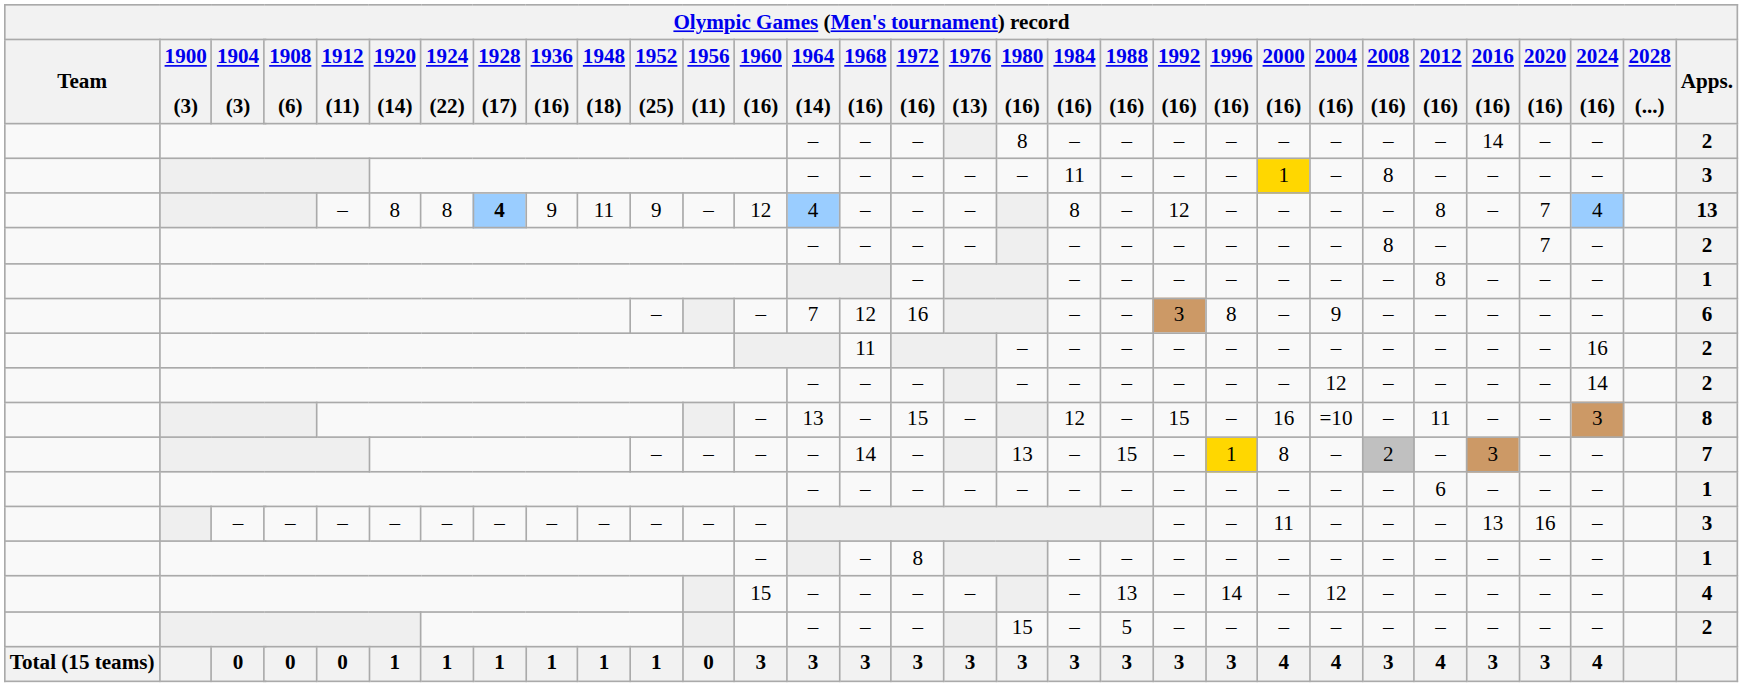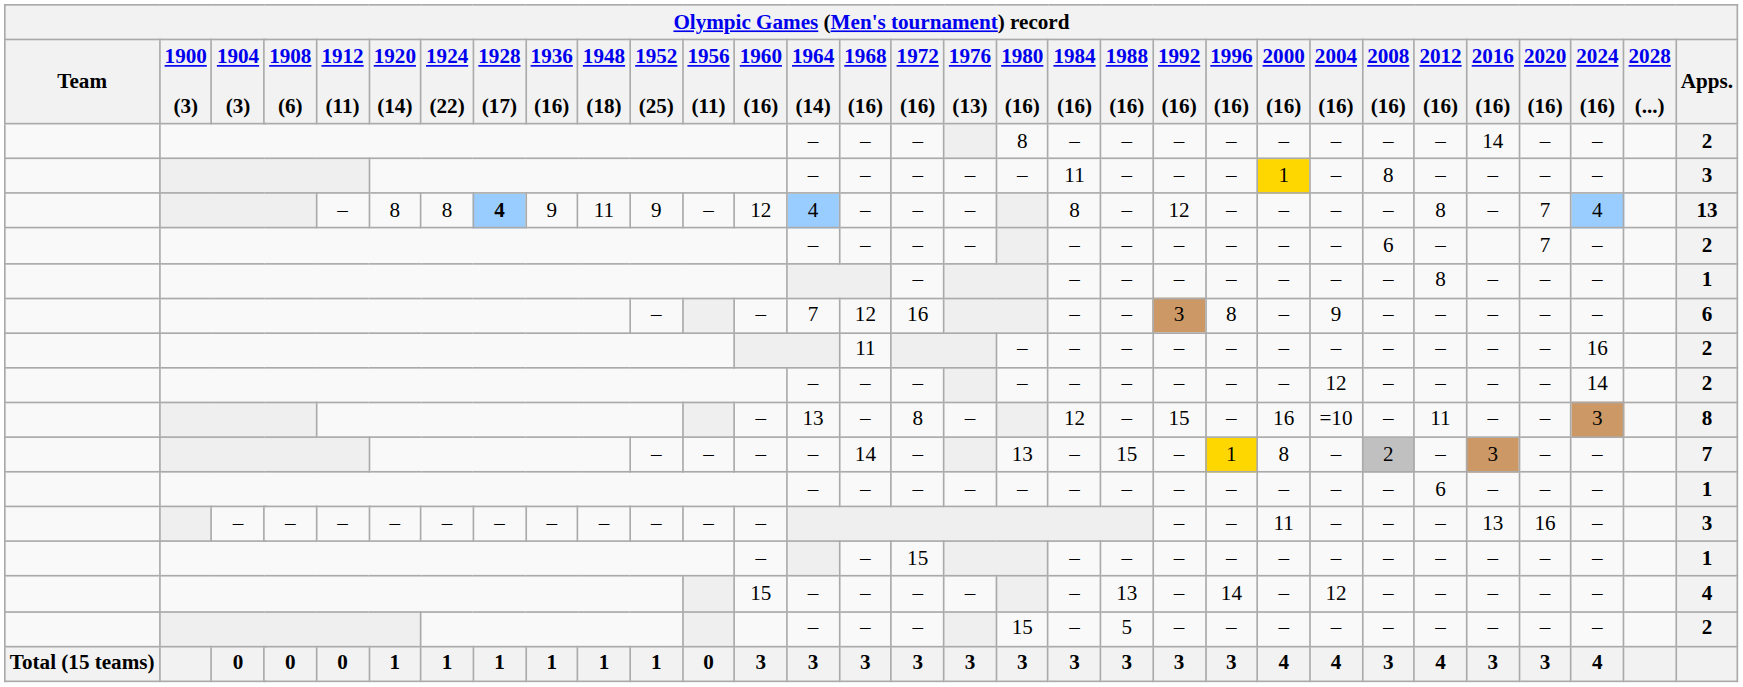(1388, 245) 8 -> (1388, 245) 6
(918, 419) 15 -> (918, 419) 8
(918, 558) 8 -> (918, 558) 15
